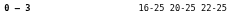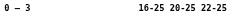(183, 8) normal -> (183, 8) bold
